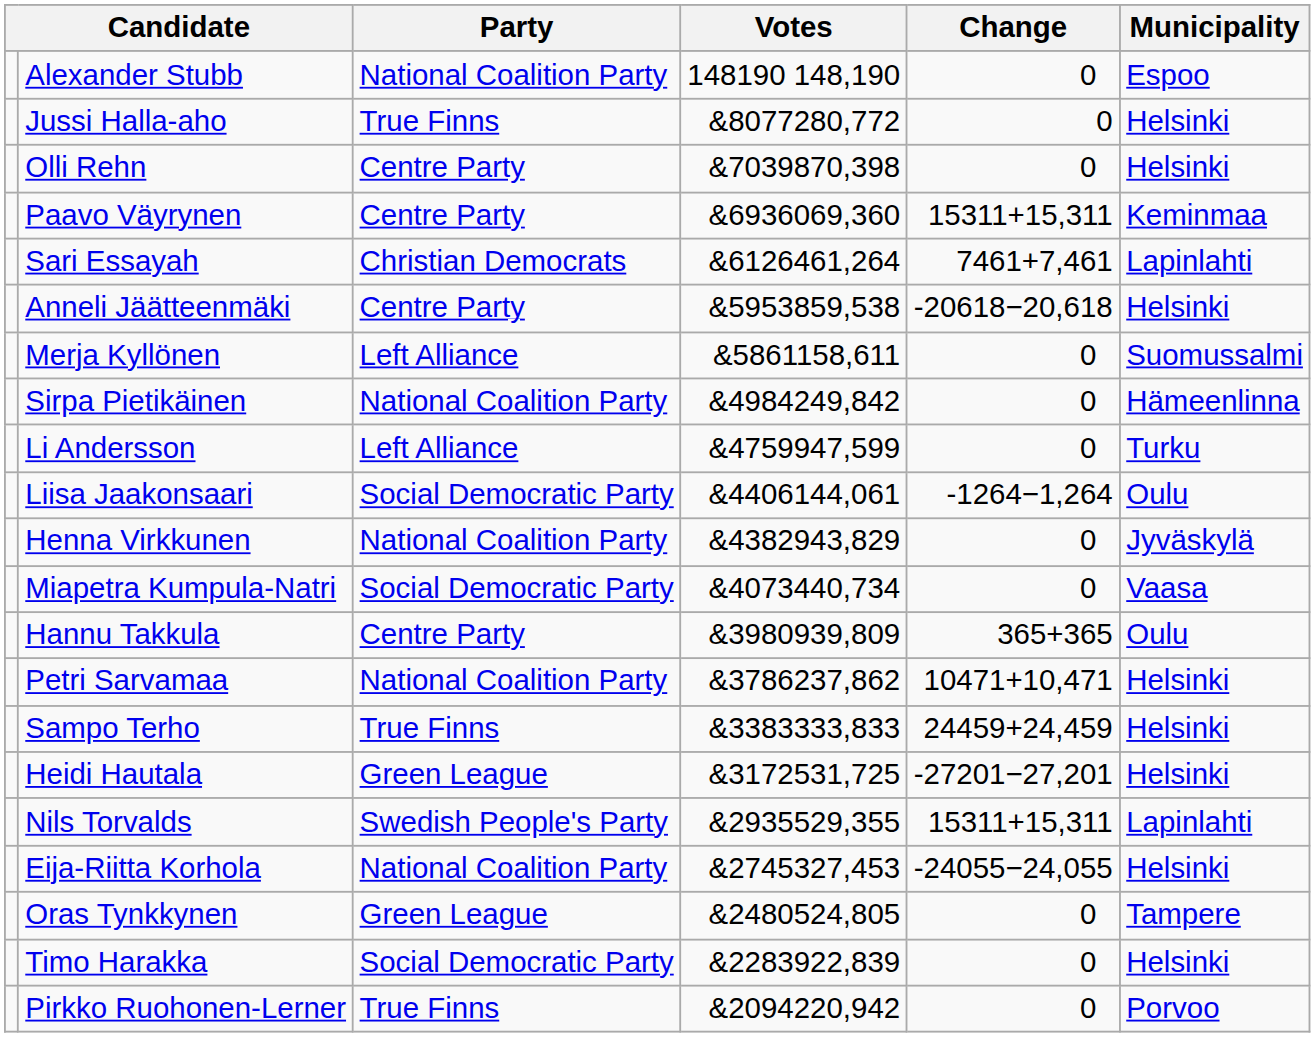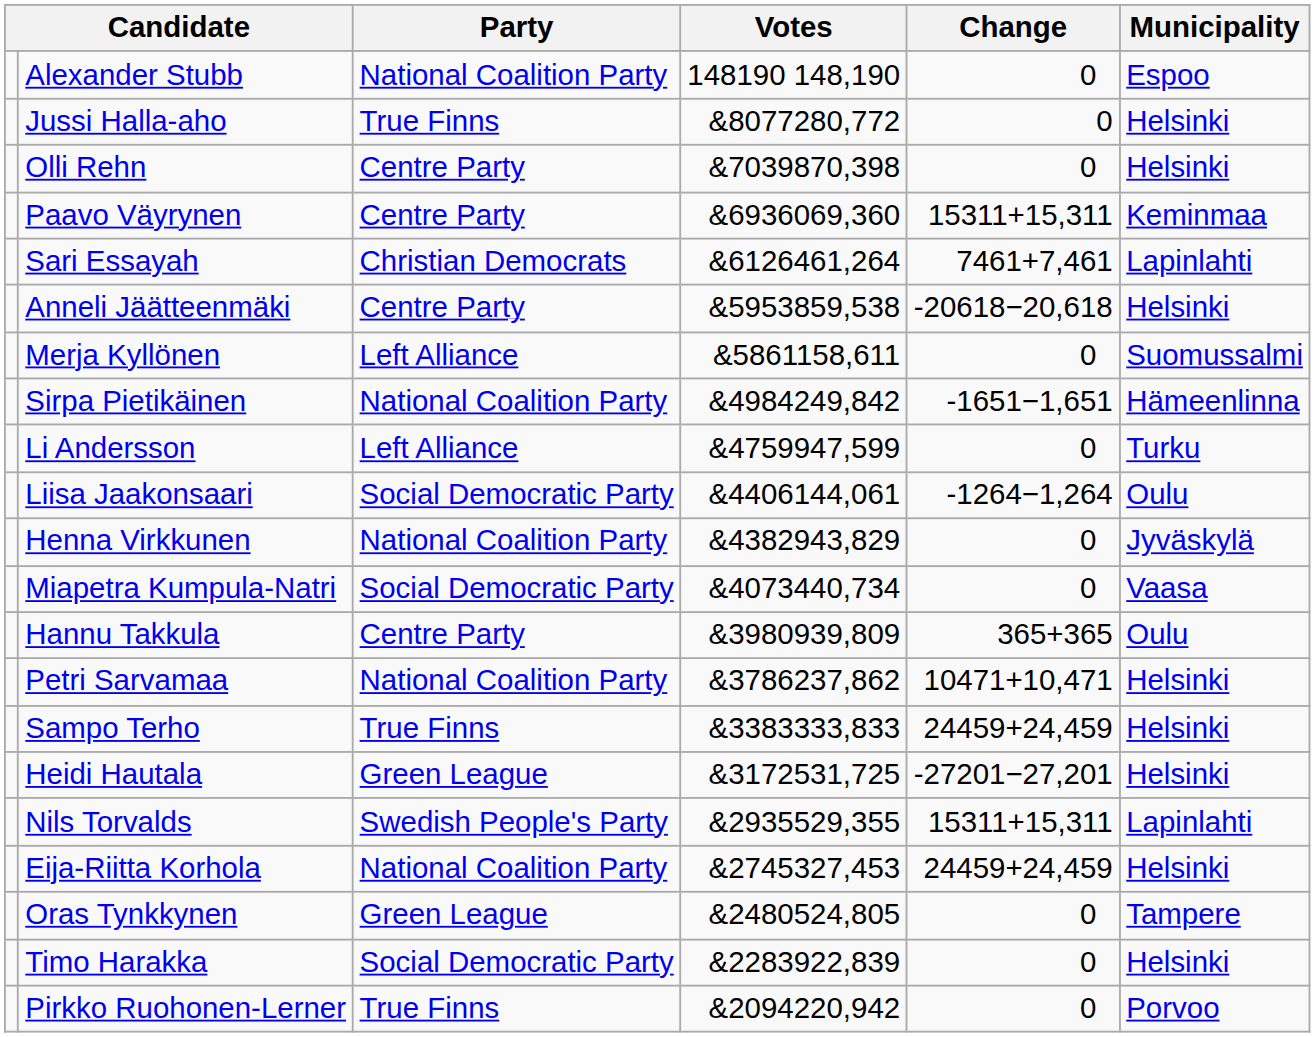(1096, 401) 0 -> (1030, 401) -1651−1,651
(1013, 868) -24055−24,055 -> (1018, 868) 24459+24,459
